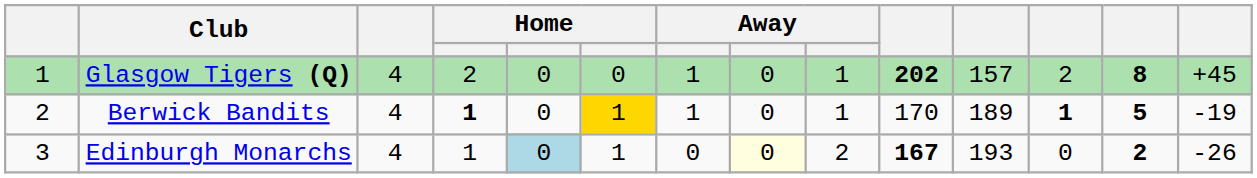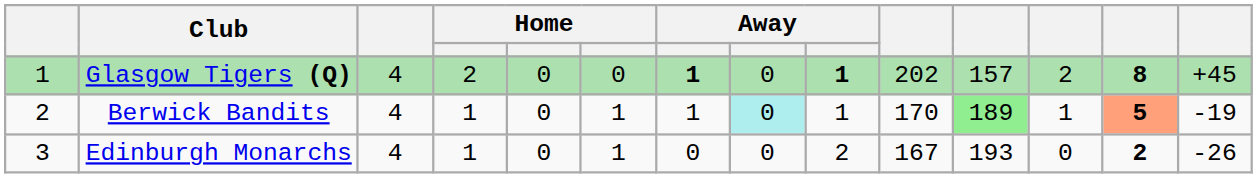(693, 75) normal -> (693, 75) bold
(842, 75) normal -> (842, 75) bold
(917, 75) bold -> (917, 75) normal
(470, 114) bold -> (470, 114) normal
(619, 114) gold background -> (619, 114) no background
(768, 114) no background -> (768, 114) paleturquoise background
(991, 114) no background -> (991, 114) lightgreen background
(1065, 114) bold -> (1065, 114) normal
(1140, 114) no background -> (1140, 114) lightsalmon background
(544, 153) lightblue background -> (544, 153) no background
(768, 153) lightyellow background -> (768, 153) no background
(917, 153) bold -> (917, 153) normal
